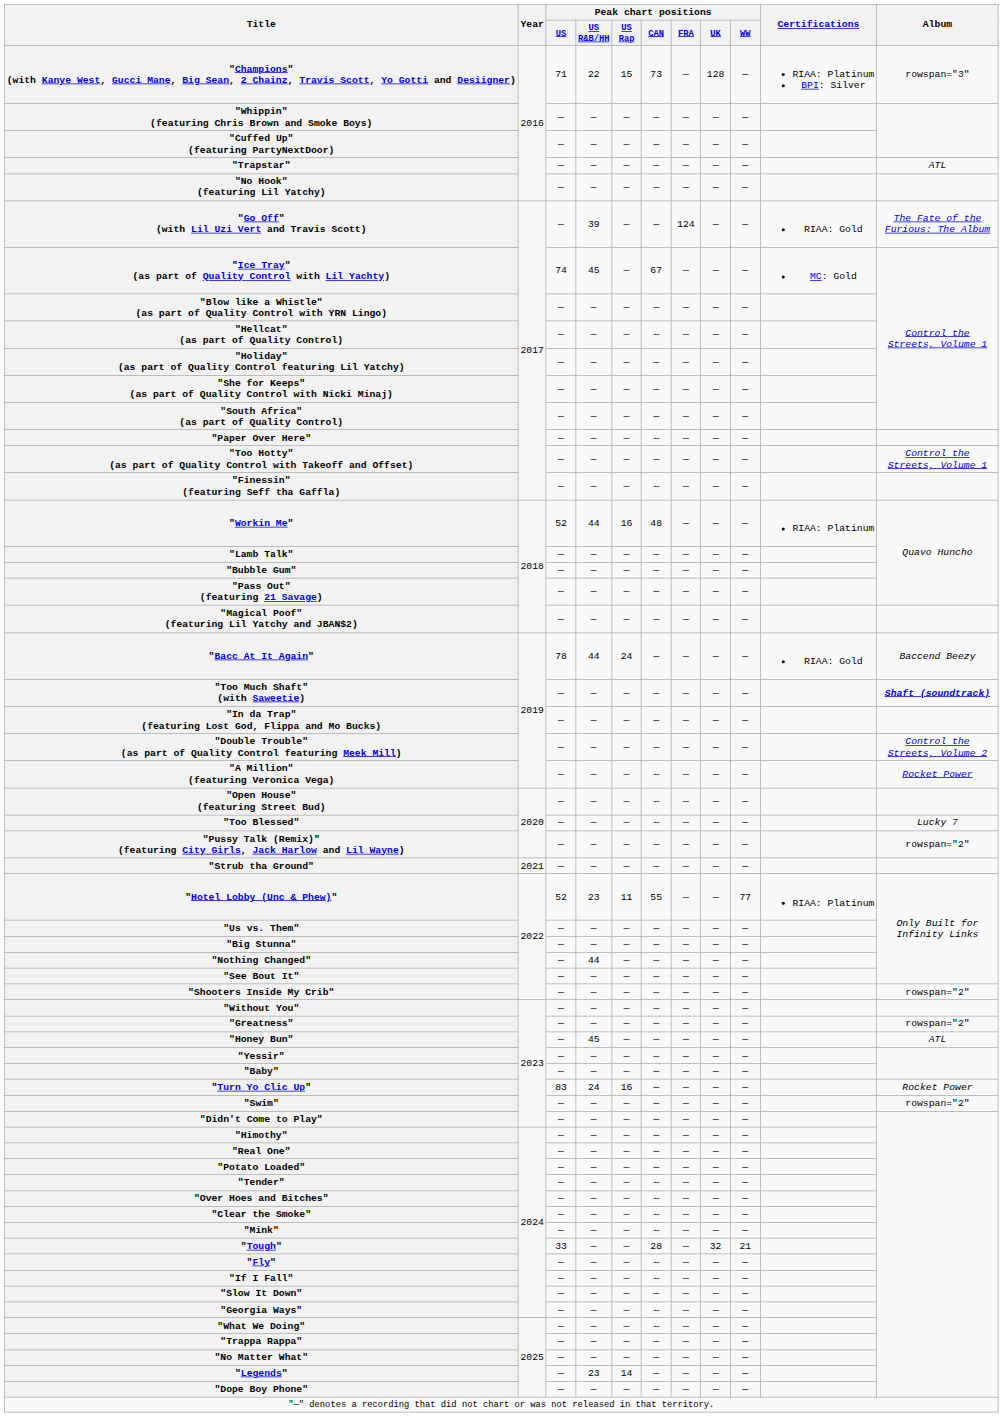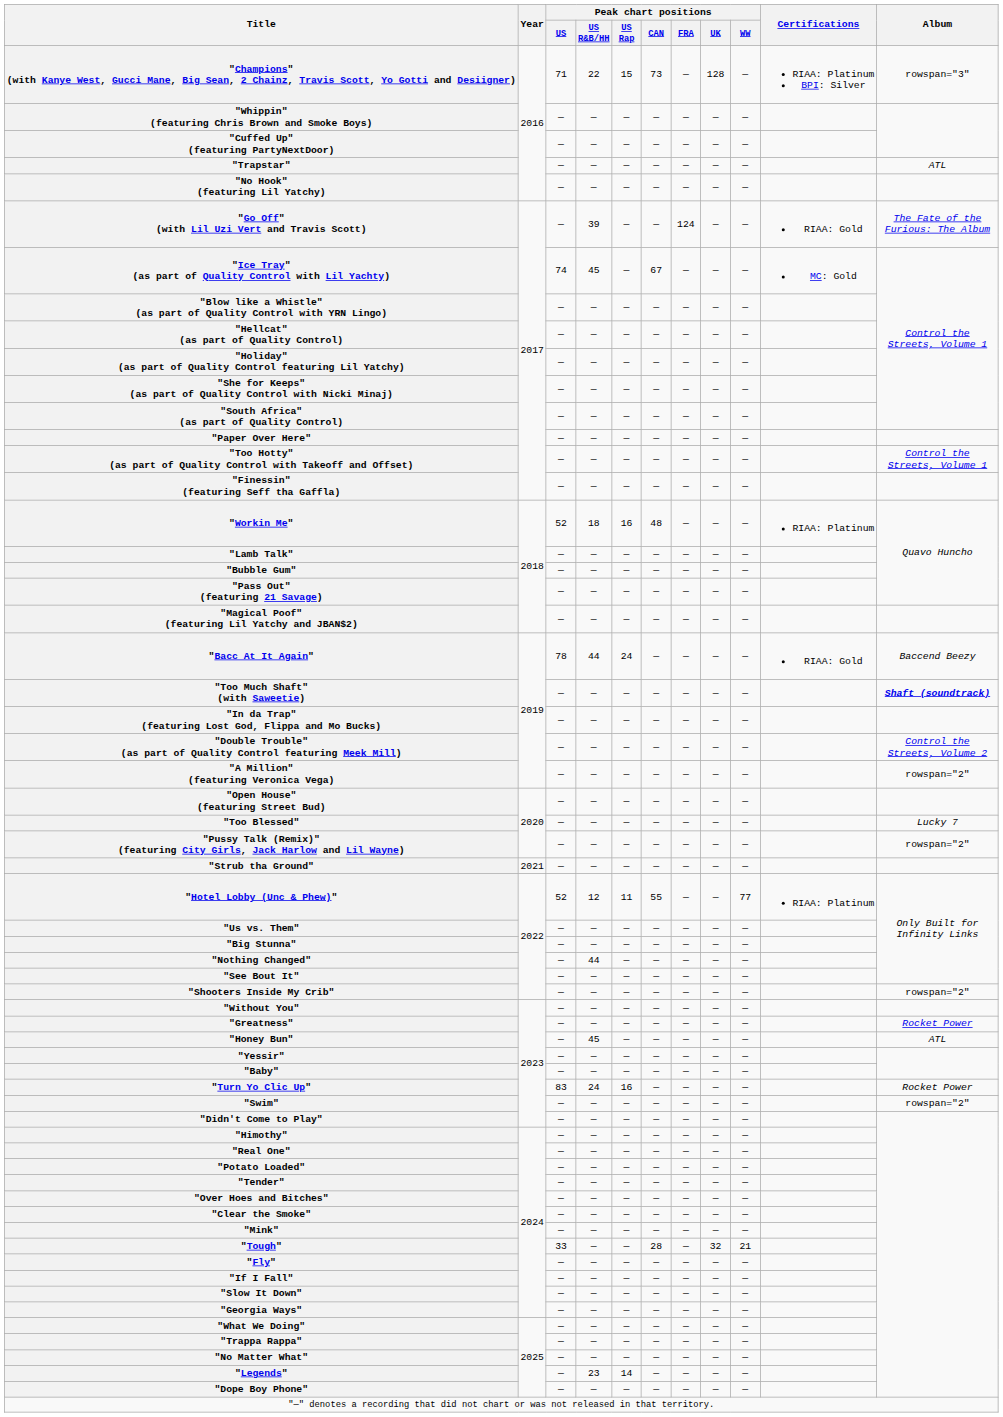(594, 523) 44 -> (594, 523) 18
(937, 774) Rocket Power -> (937, 774) rowspan="2"
(594, 897) 23 -> (594, 897) 12
(937, 1024) rowspan="2" -> (937, 1024) Rocket Power
